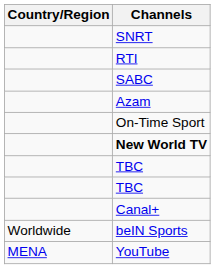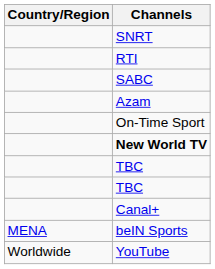(39, 230) Worldwide -> (27, 230) MENA
(27, 252) MENA -> (39, 252) Worldwide
